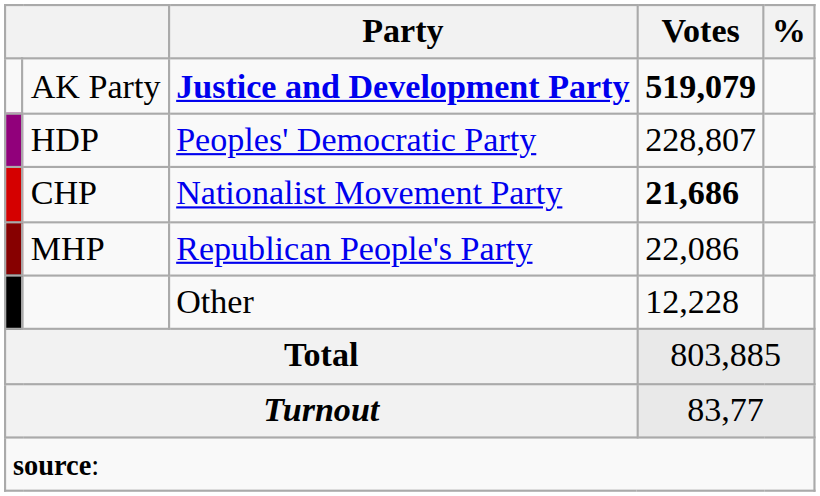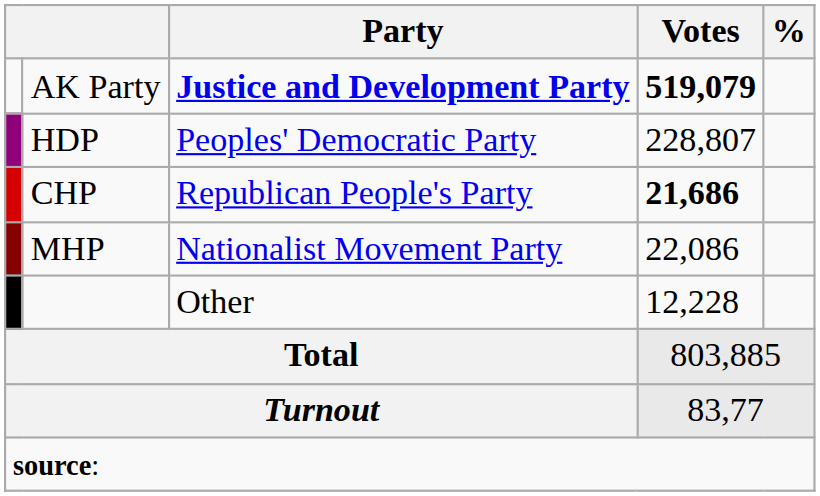(369, 193) Nationalist Movement Party -> (354, 193) Republican People's Party
(354, 247) Republican People's Party -> (369, 247) Nationalist Movement Party
